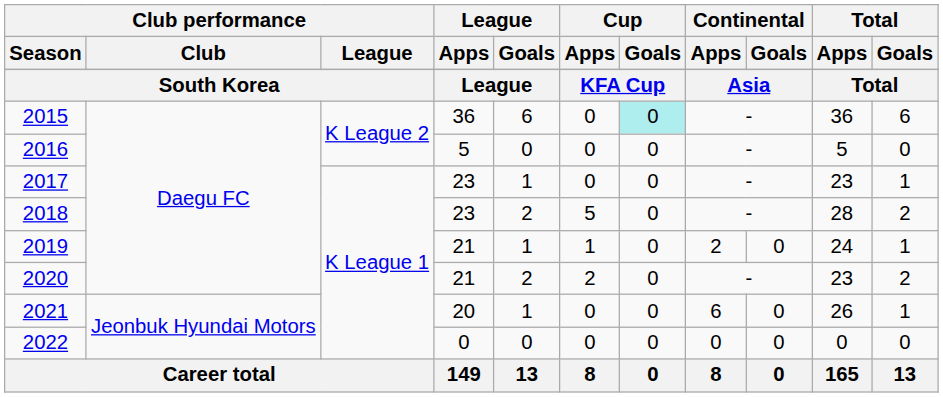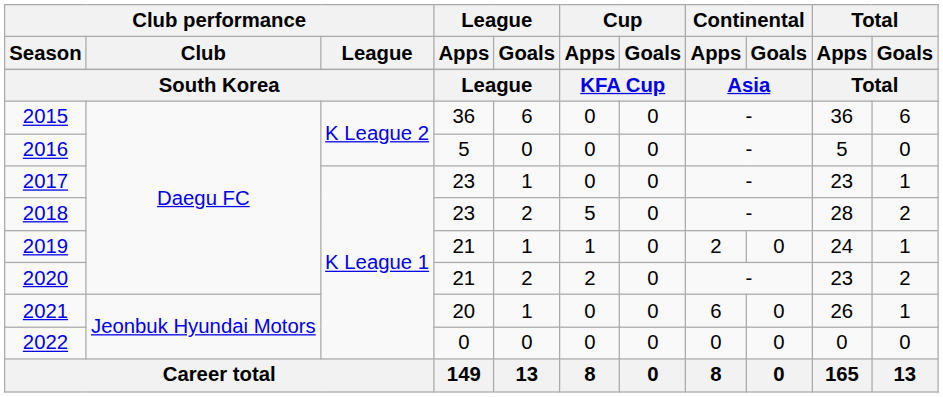(653, 117) paleturquoise background -> (653, 117) no background
